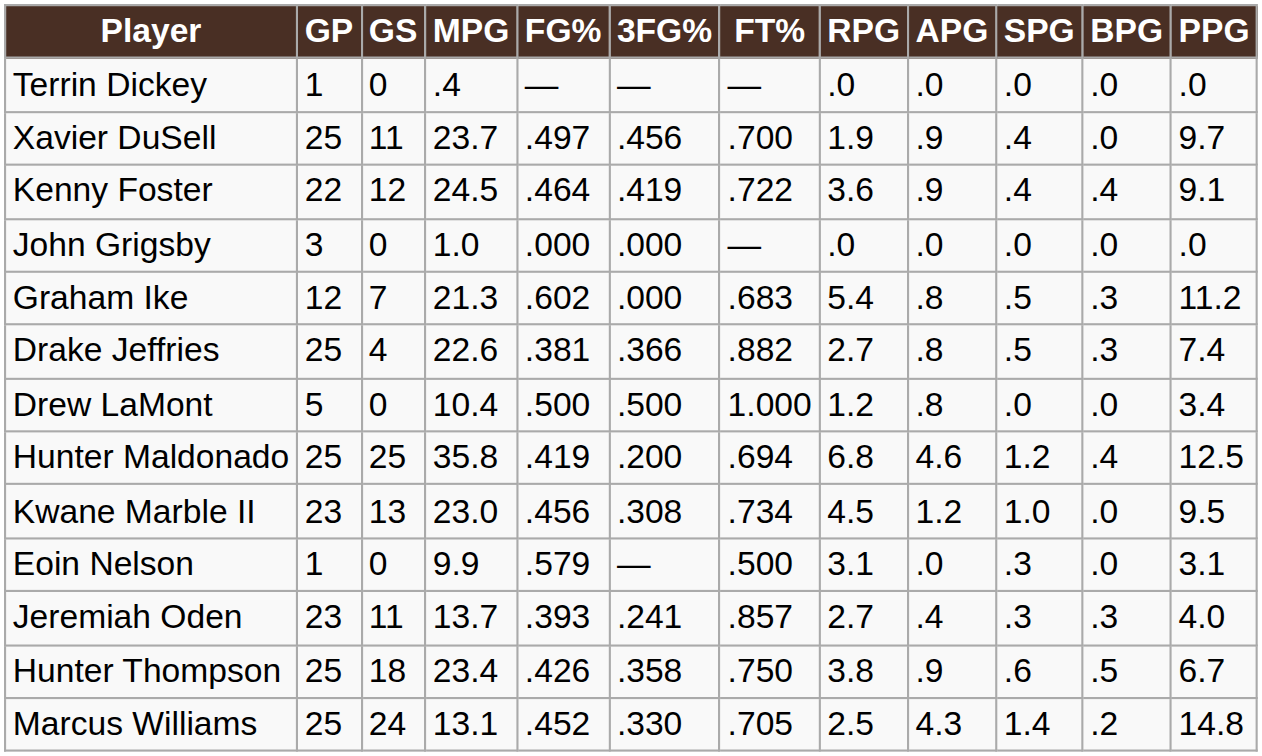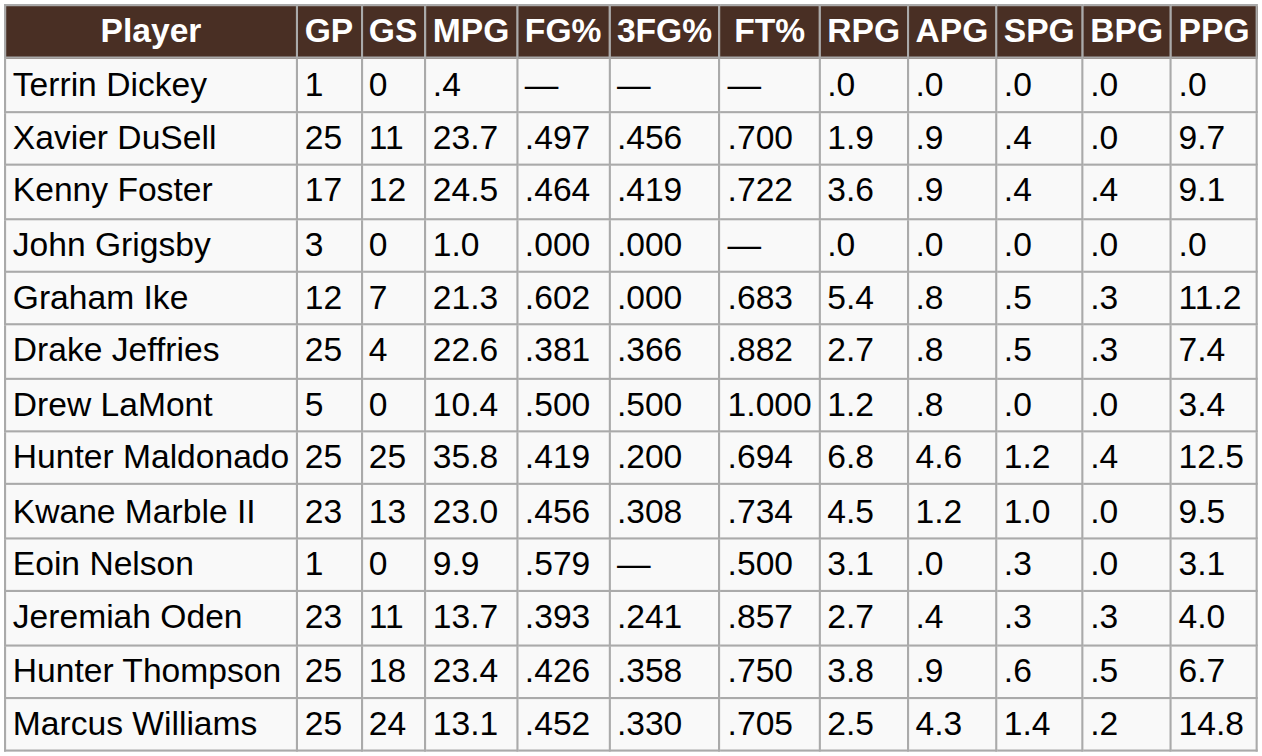(323, 191) 22 -> (323, 191) 17
